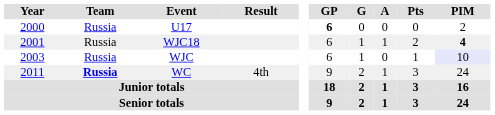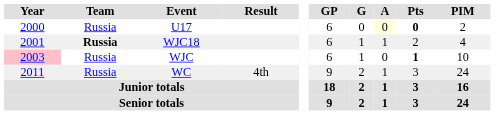(329, 26) bold -> (329, 26) normal
(385, 26) no background -> (385, 26) lightyellow background
(416, 26) normal -> (416, 26) bold
(100, 42) normal -> (100, 42) bold
(463, 42) bold -> (463, 42) normal
(32, 57) no background -> (32, 57) pink background
(416, 57) normal -> (416, 57) bold
(463, 57) lavender background -> (463, 57) no background
(100, 72) bold -> (100, 72) normal
